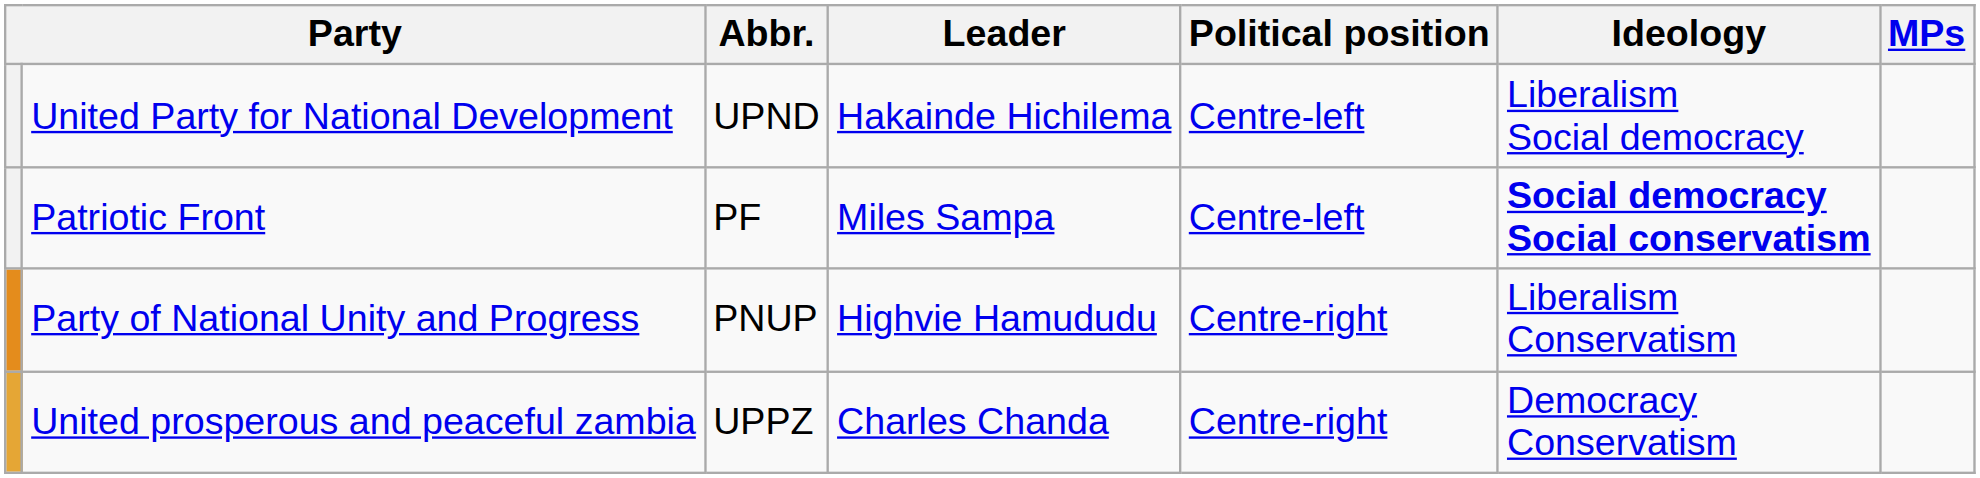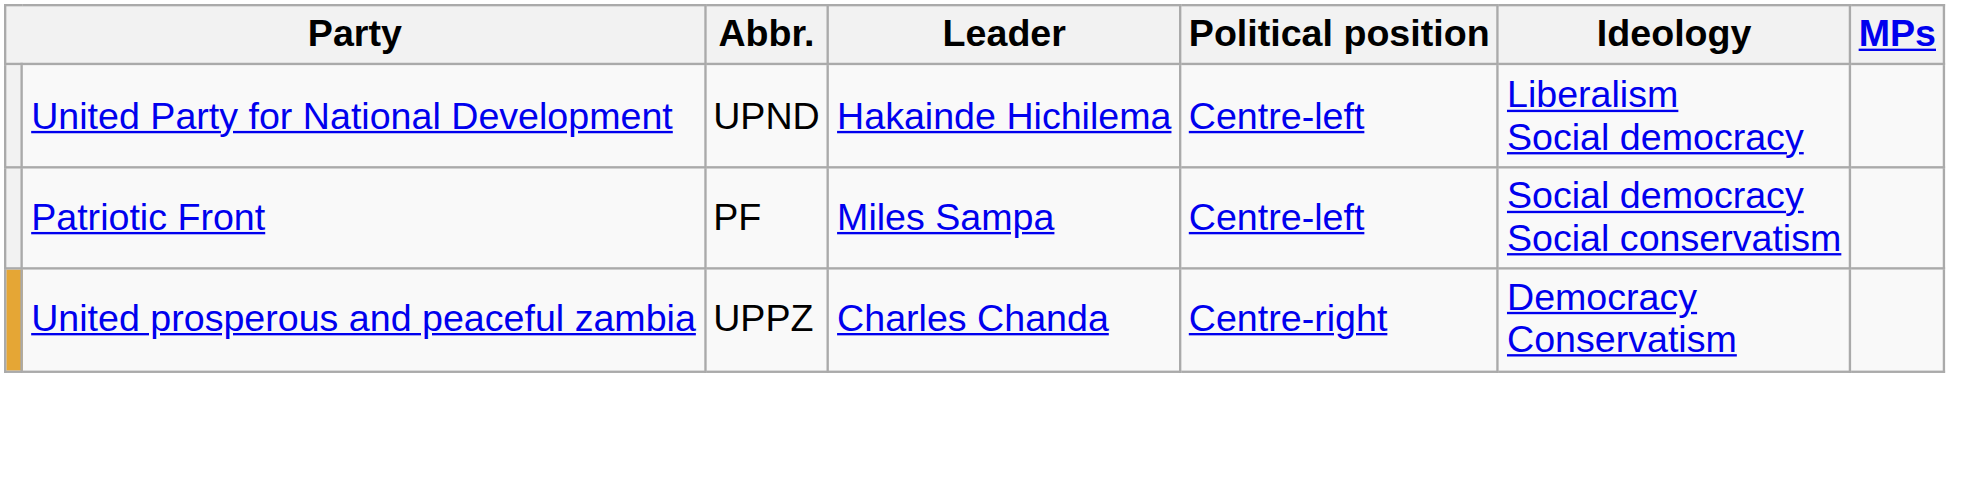(1689, 217) bold -> (1674, 217) normal
- row: (335, 318)
